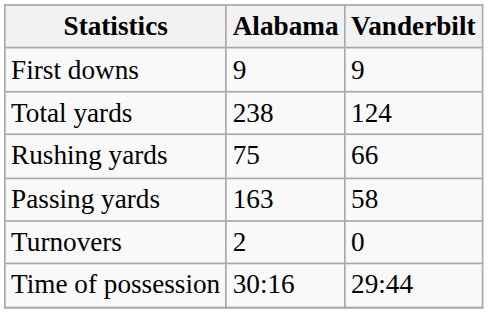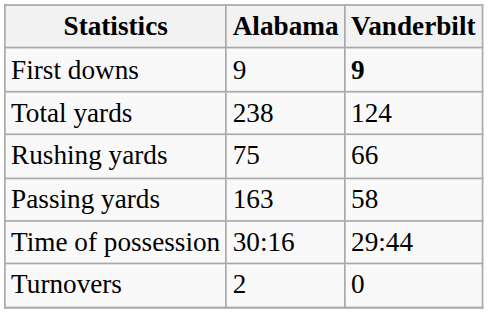(358, 69) normal -> (358, 69) bold
rows swapped: (67, 241) <-> (116, 285)
